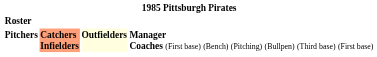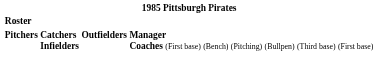(60, 40) lightsalmon background -> (60, 40) no background
(104, 34) lightyellow background -> (104, 34) no background
